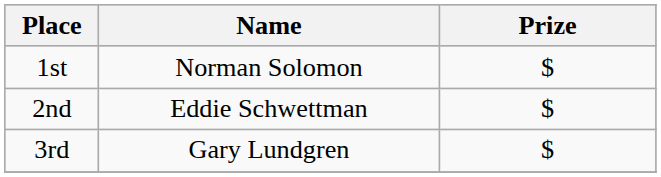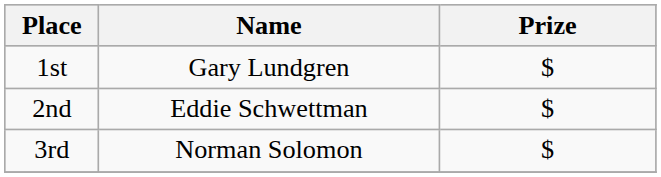(269, 66) Norman Solomon -> (269, 66) Gary Lundgren
(269, 150) Gary Lundgren -> (269, 150) Norman Solomon
